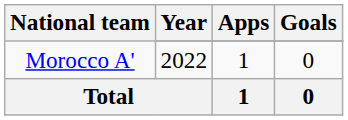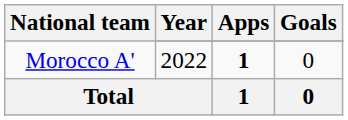(243, 59) normal -> (243, 59) bold
